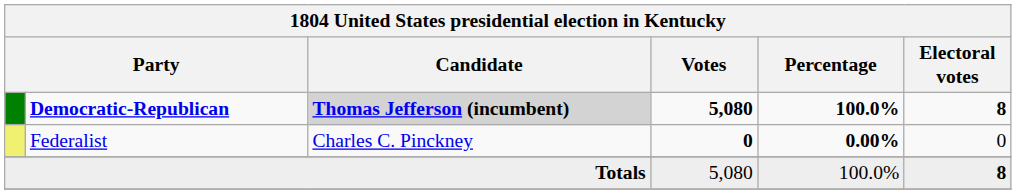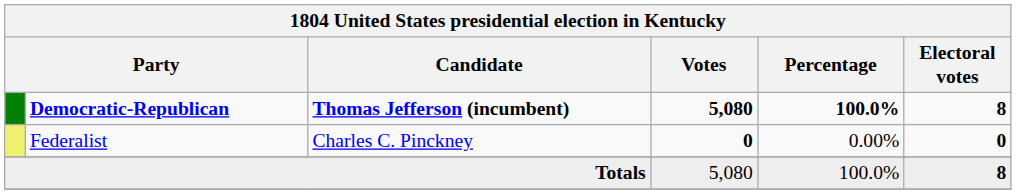(441, 108) lightgrey background -> (441, 108) no background
(872, 141) bold -> (874, 141) normal
(1002, 141) normal -> (1002, 141) bold
